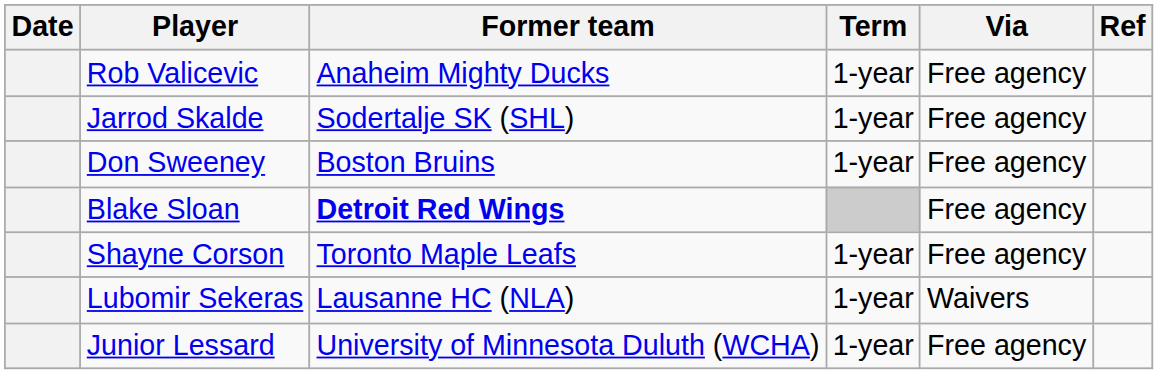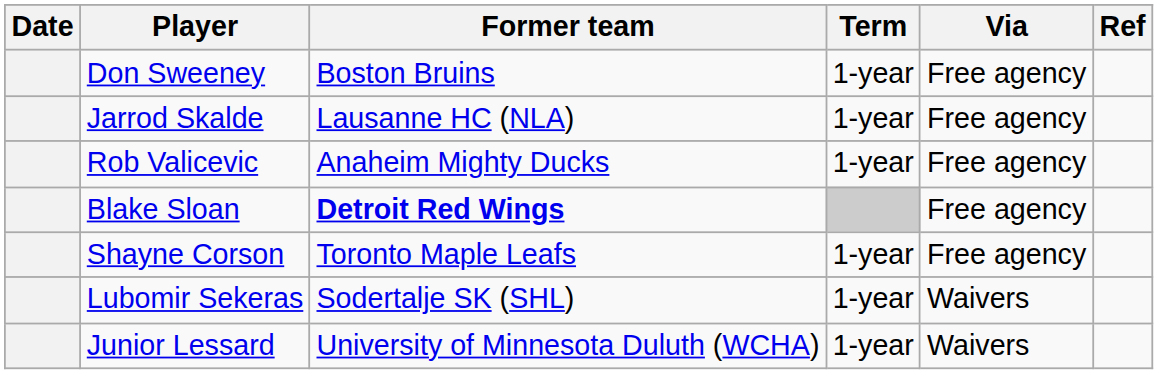rows swapped: (176, 163) <-> (172, 72)
(445, 118) Sodertalje SK (SHL) -> (445, 118) Lausanne HC (NLA)
(445, 299) Lausanne HC (NLA) -> (445, 299) Sodertalje SK (SHL)
(1007, 345) Free agency -> (978, 345) Waivers
